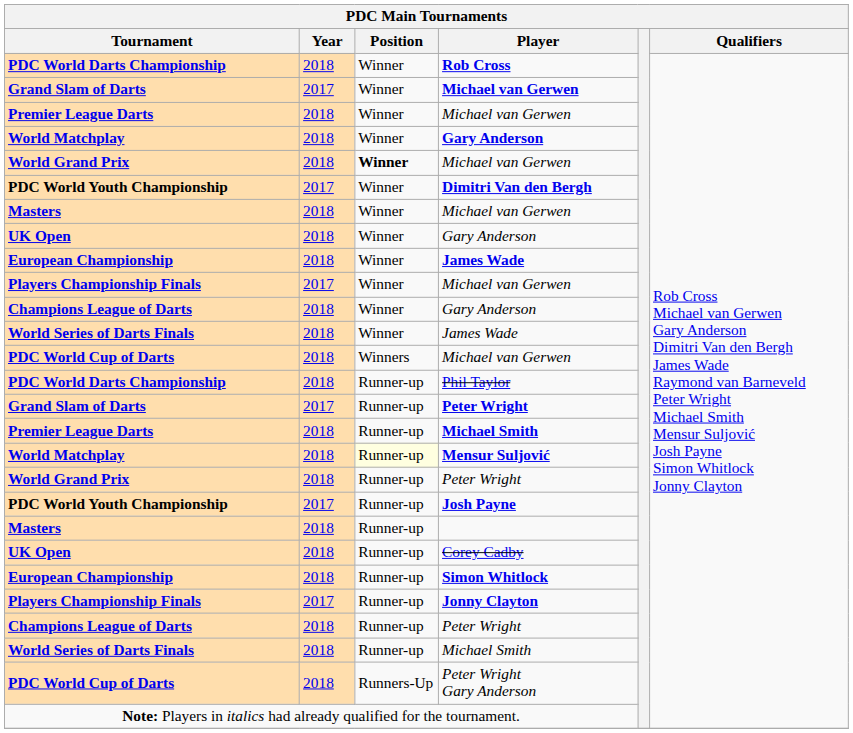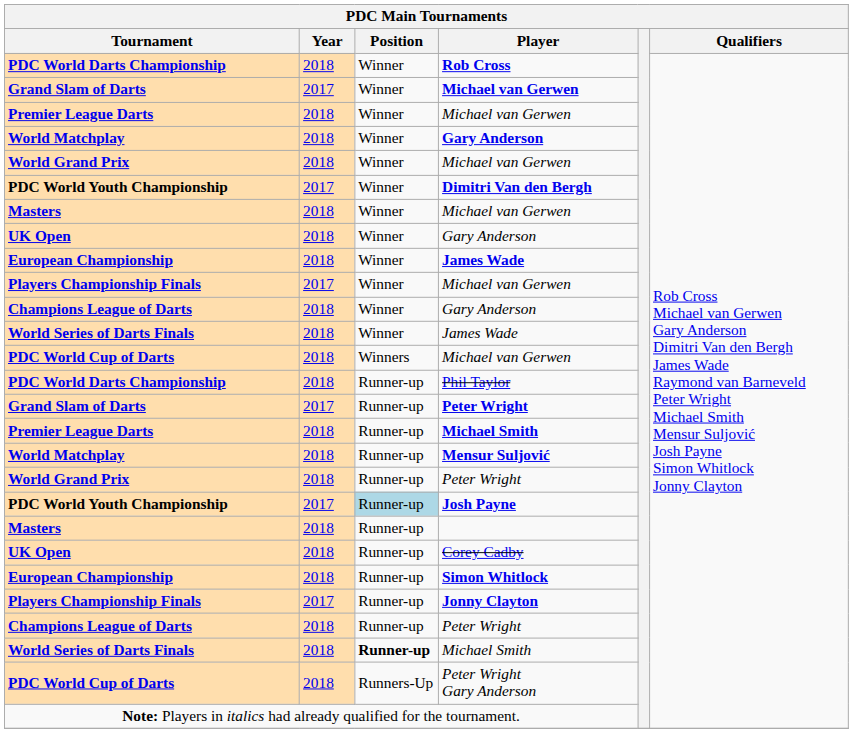(383, 162) bold -> (381, 162) normal
(391, 455) lightyellow background -> (391, 455) no background
(391, 503) no background -> (391, 503) lightblue background
(391, 650) normal -> (394, 650) bold
